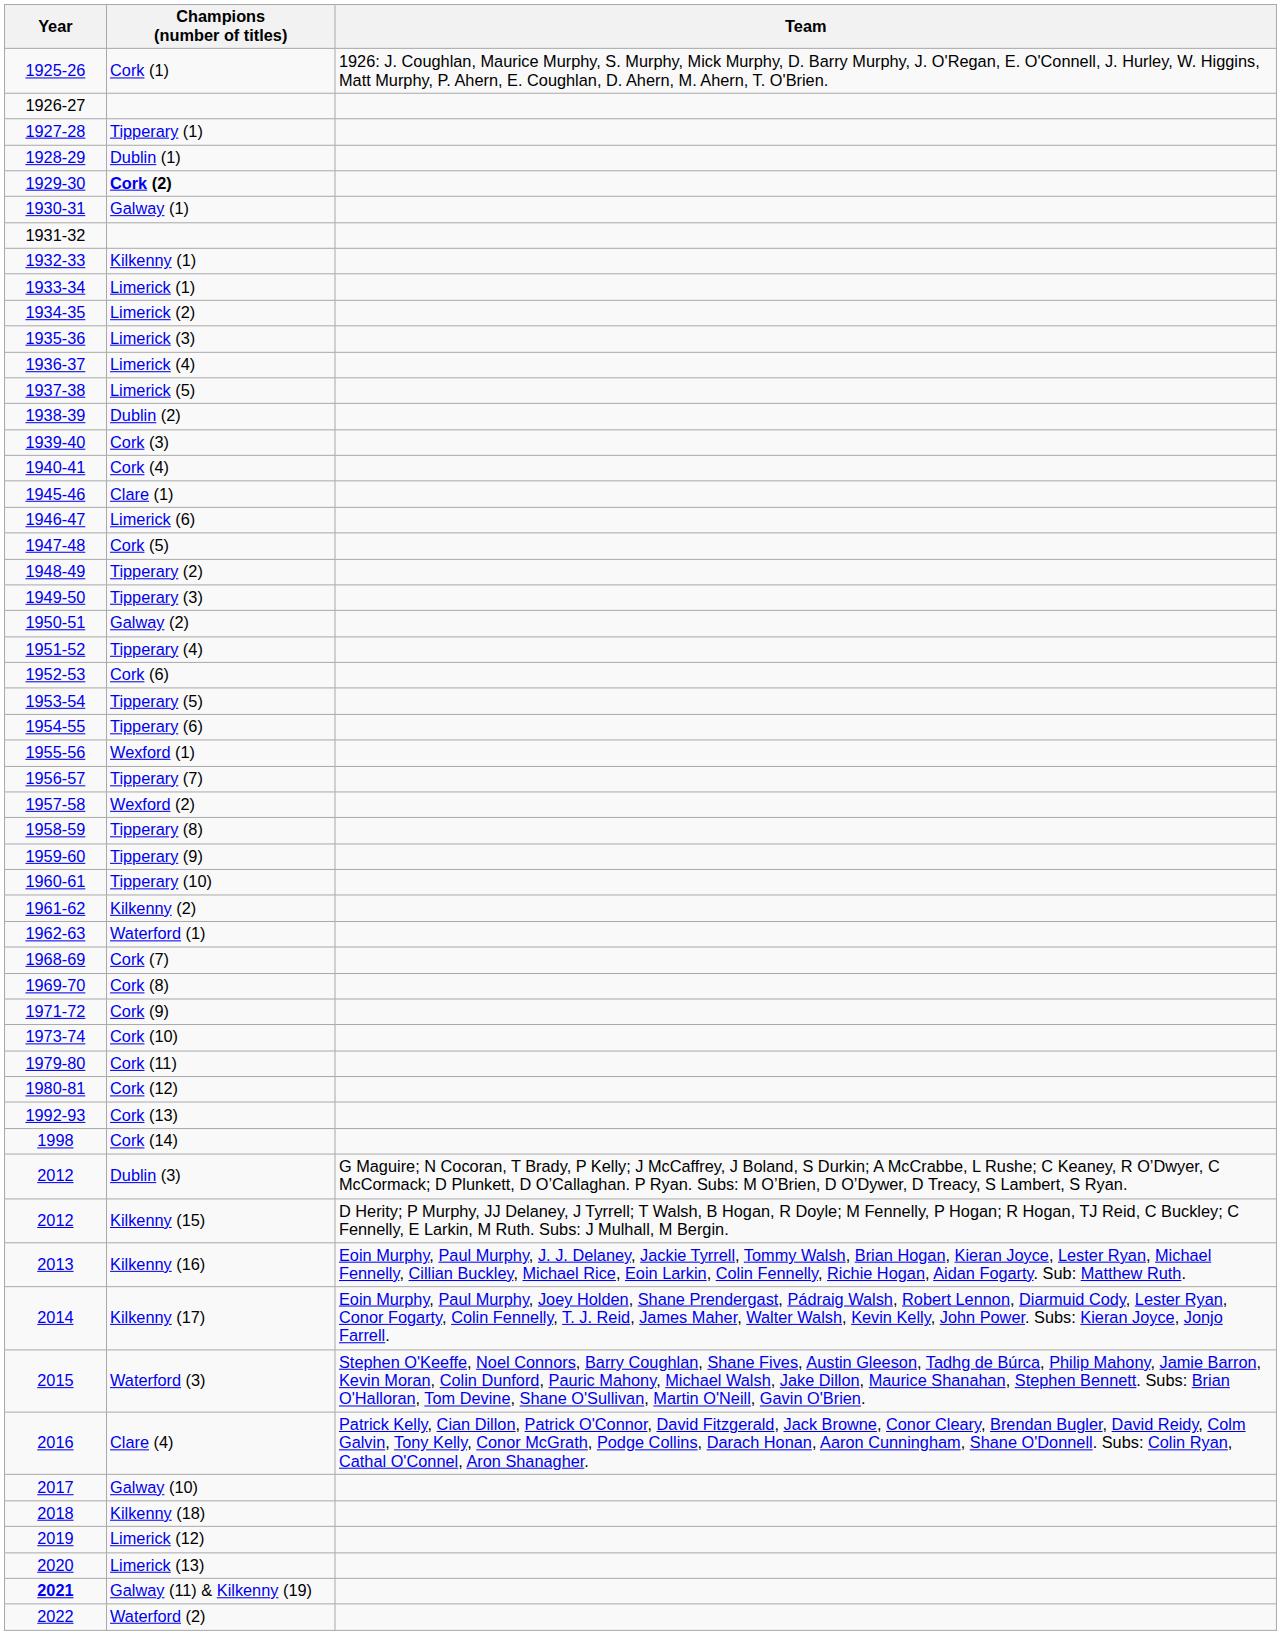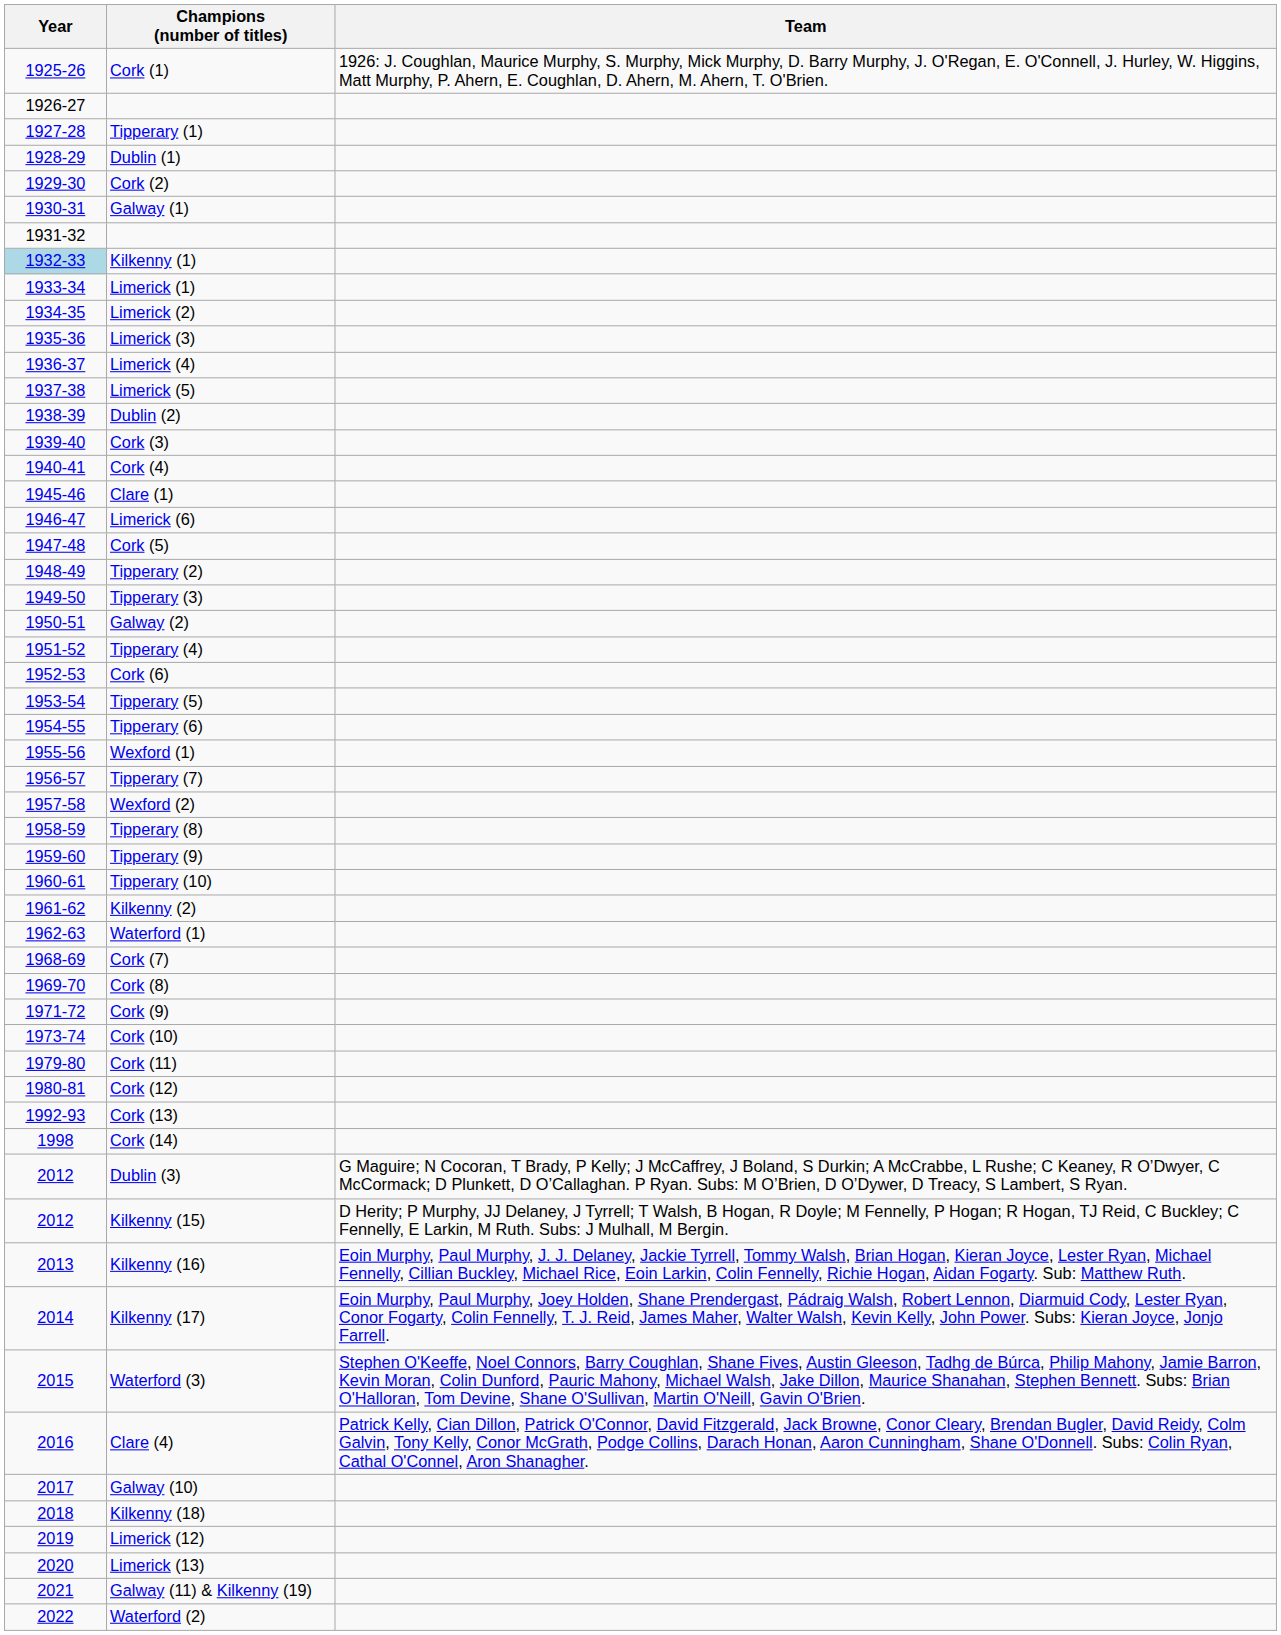(141, 183) bold -> (139, 183) normal
(55, 261) no background -> (55, 261) lightblue background
(55, 1591) bold -> (55, 1591) normal
